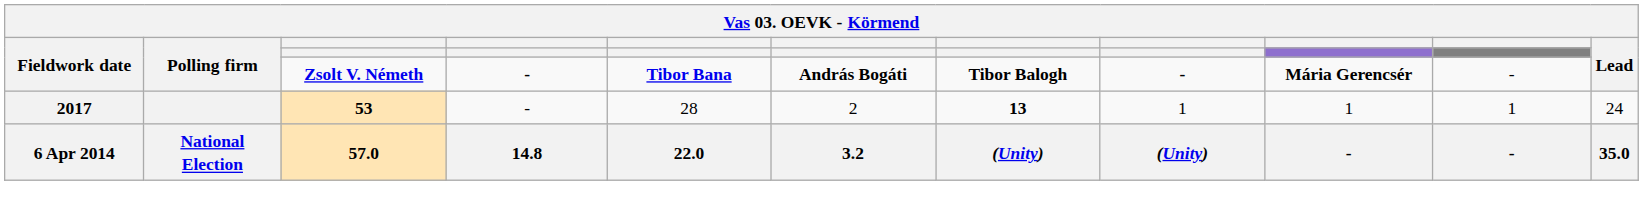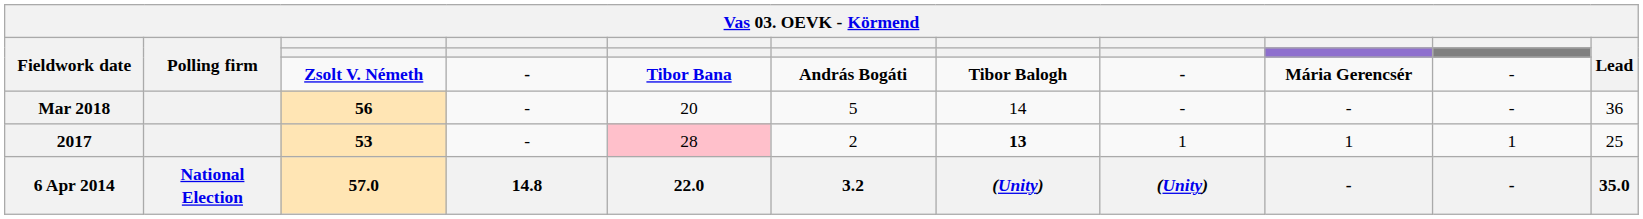+ row: (74, 108)
(689, 108) no background -> (689, 141) pink background
(1614, 108) 24 -> (1614, 141) 25
